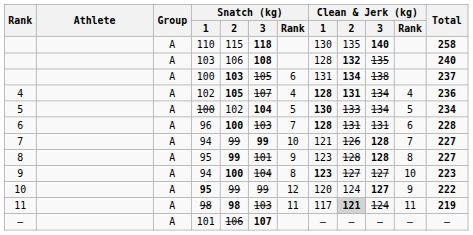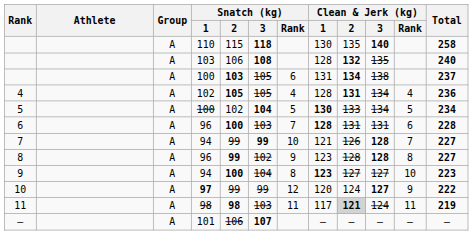(263, 93) 107 -> (263, 93) 105
(323, 93) bold -> (323, 93) normal
(206, 157) 95 -> (206, 157) 96
(263, 157) 101 -> (263, 157) 102
(206, 190) 95 -> (206, 190) 97
